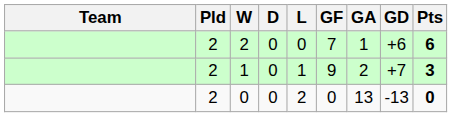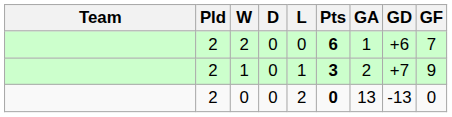columns swapped: (332, 17) <-> (430, 17)
